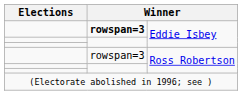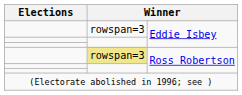(117, 29) bold -> (117, 29) normal
(117, 55) no background -> (117, 55) khaki background
